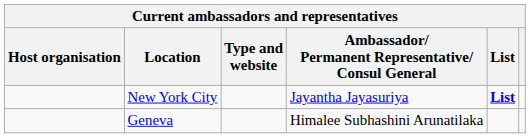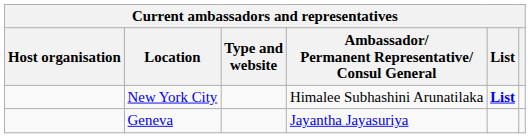(349, 96) Jayantha Jayasuriya -> (387, 96) Himalee Subhashini Arunatilaka
(387, 120) Himalee Subhashini Arunatilaka -> (349, 120) Jayantha Jayasuriya
